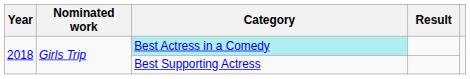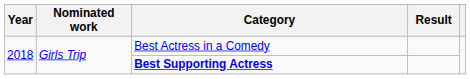(202, 45) paleturquoise background -> (202, 45) no background
(197, 64) normal -> (203, 64) bold
